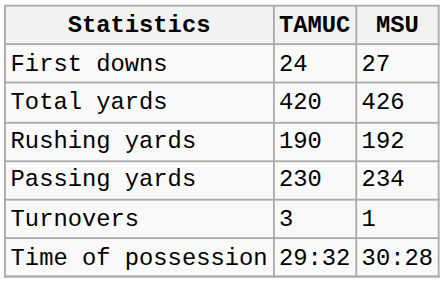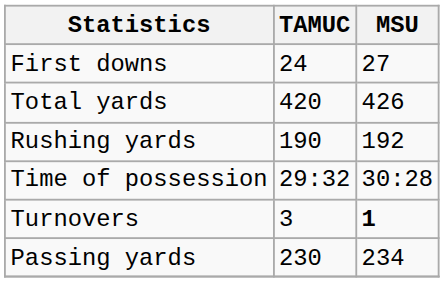rows swapped: (103, 180) <-> (139, 258)
(369, 219) normal -> (369, 219) bold
